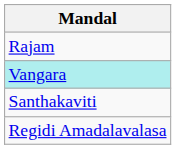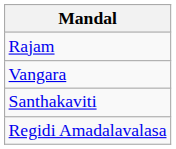(37, 74) paleturquoise background -> (37, 74) no background
